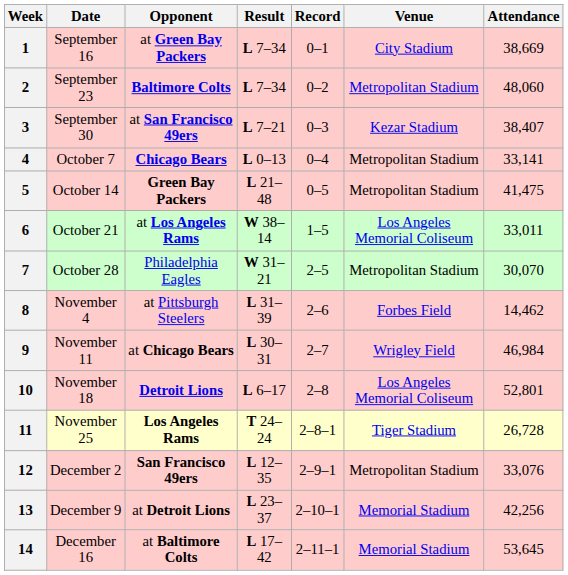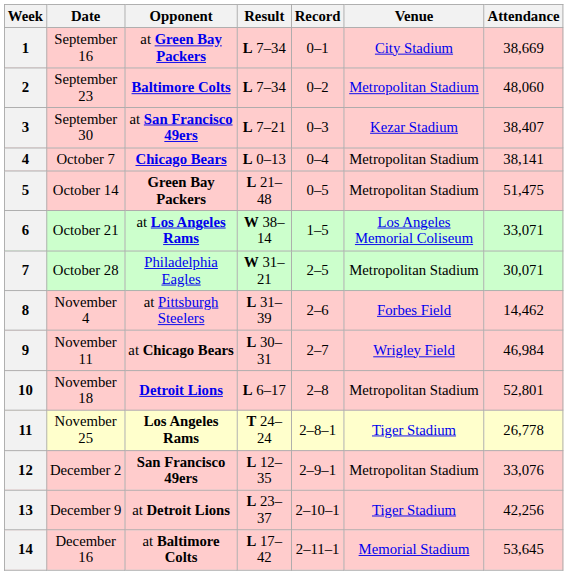(524, 159) 33,141 -> (524, 159) 38,141
(524, 190) 41,475 -> (524, 190) 51,475
(524, 230) 33,011 -> (524, 230) 33,071
(524, 270) 30,070 -> (524, 270) 30,071
(414, 390) Los Angeles Memorial Coliseum -> (414, 390) Metropolitan Stadium
(524, 430) 26,728 -> (524, 430) 26,778
(414, 510) Memorial Stadium -> (414, 510) Tiger Stadium
